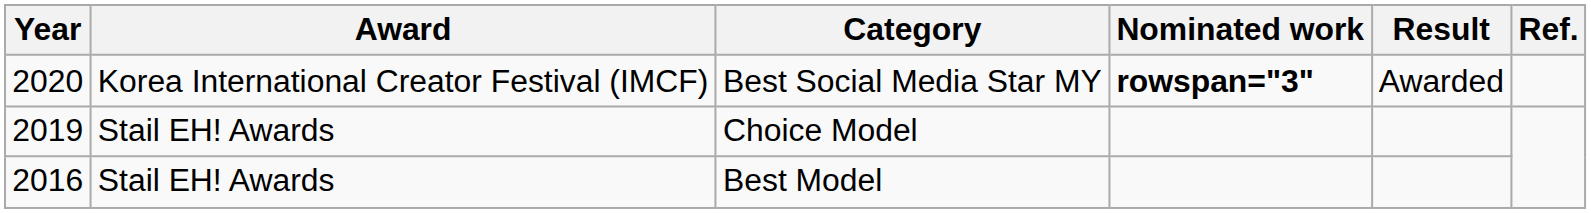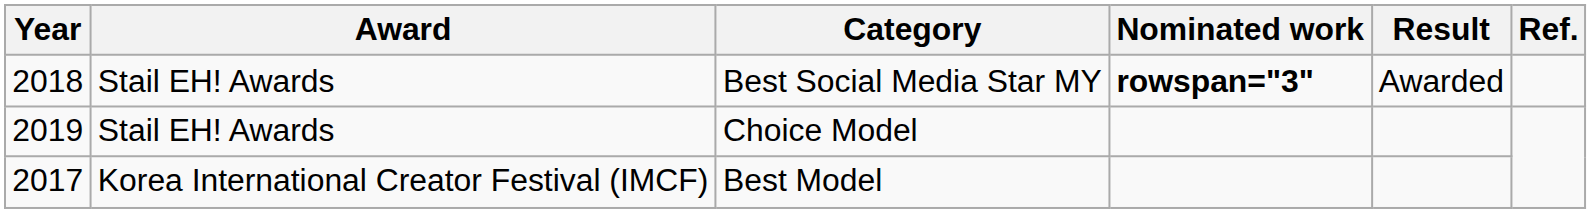(48, 80) 2020 -> (48, 80) 2018
(403, 80) Korea International Creator Festival (IMCF) -> (216, 80) Stail EH! Awards
(48, 181) 2016 -> (48, 181) 2017
(216, 181) Stail EH! Awards -> (403, 181) Korea International Creator Festival (IMCF)
